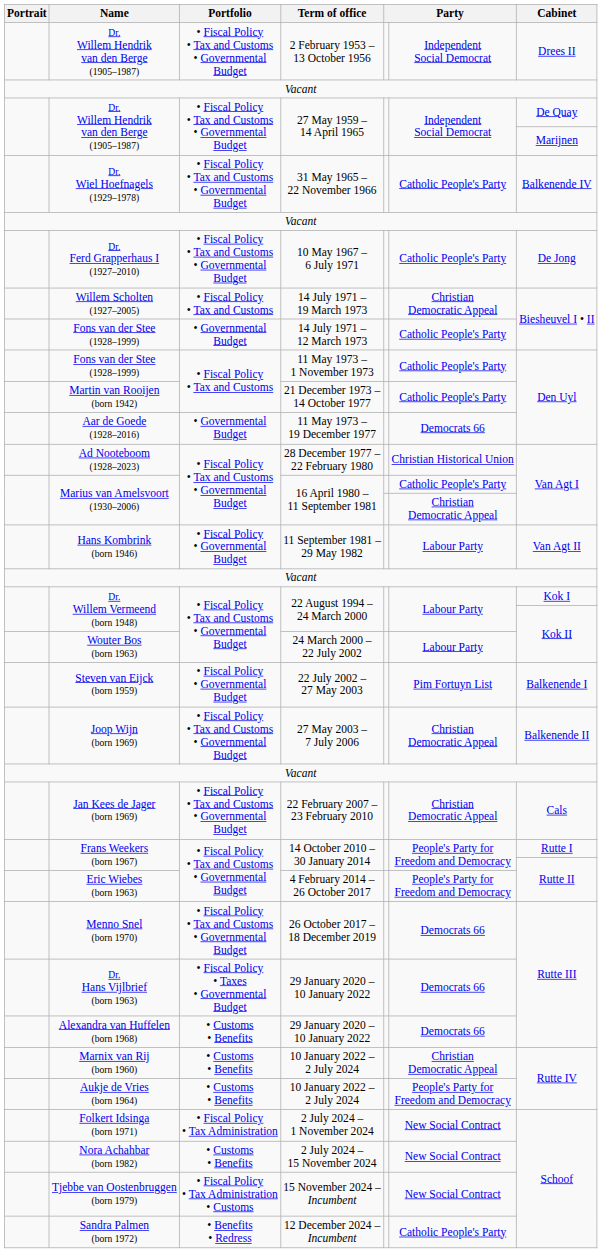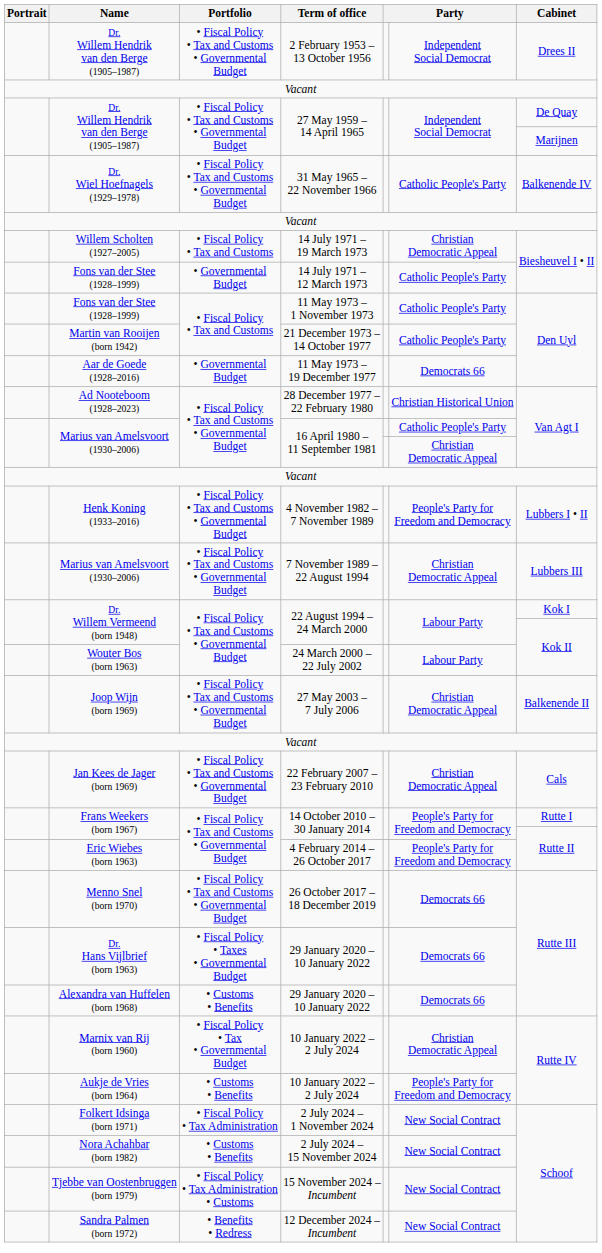- row: (114, 260)
- row: (114, 546)
+ row: (114, 514)
+ row: (114, 571)
- row: (114, 684)
(230, 1063) • Customs • Benefits -> (230, 1044) • Fiscal Policy • Tax • Governmental Budget
(453, 1232) Catholic People's Party -> (452, 1226) New Social Contract
